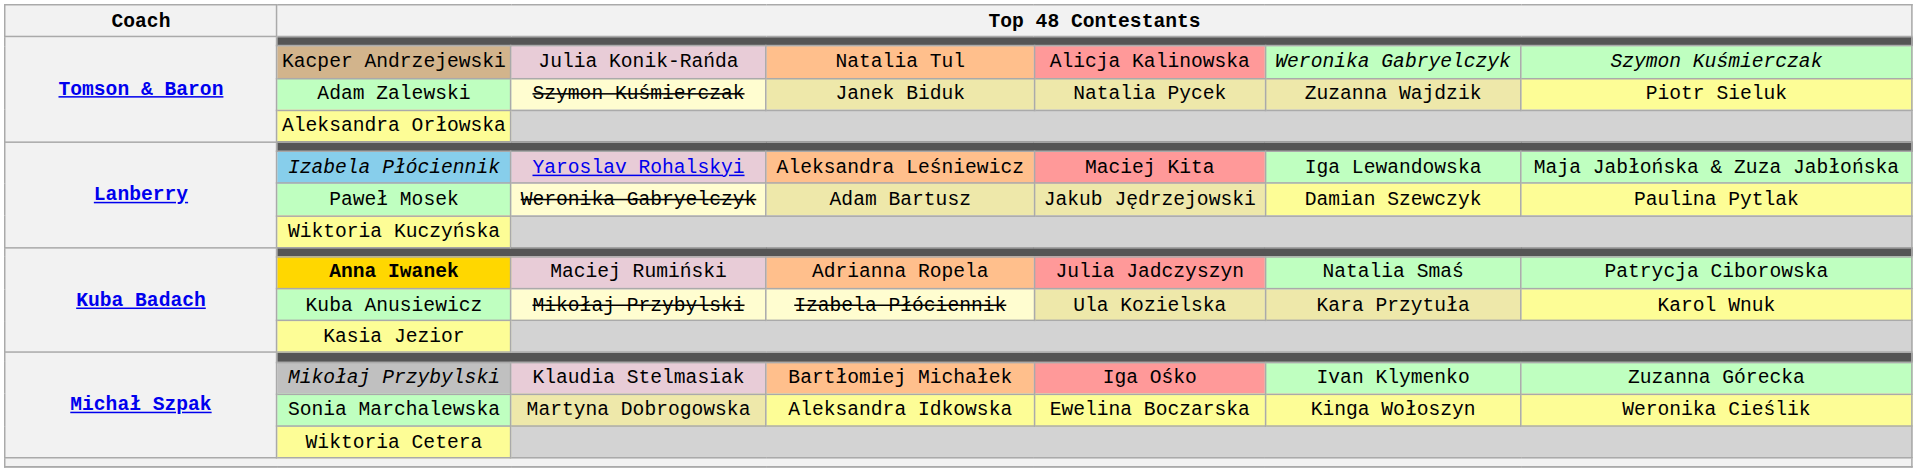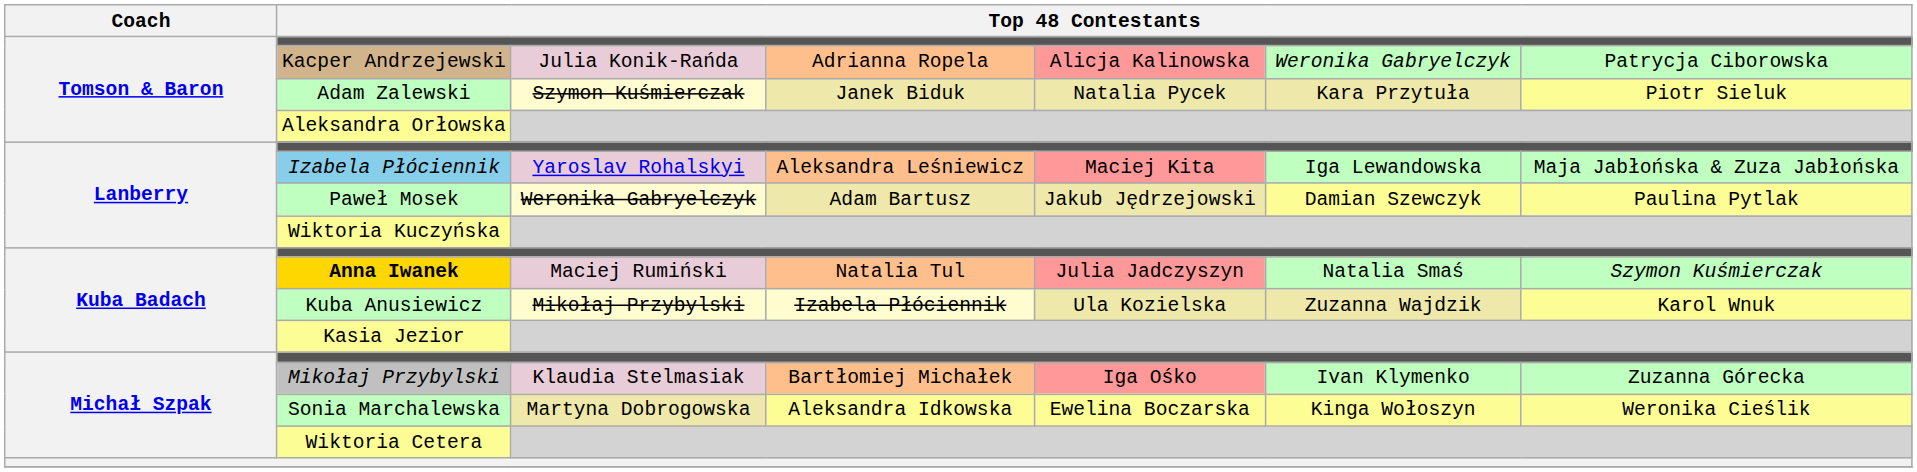(900, 62) Natalia Tul -> (900, 62) Adrianna Ropela
(1716, 62) Szymon Kuśmierczak -> (1716, 62) Patrycja Ciborowska
(1393, 94) Zuzanna Wajdzik -> (1393, 94) Kara Przytuła
(900, 273) Adrianna Ropela -> (900, 273) Natalia Tul
(1716, 273) Patrycja Ciborowska -> (1716, 273) Szymon Kuśmierczak
(1393, 305) Kara Przytuła -> (1393, 305) Zuzanna Wajdzik
